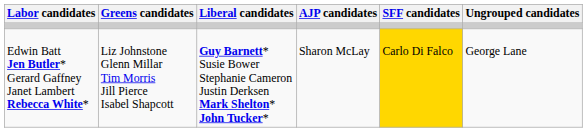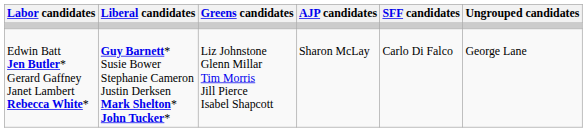columns swapped: (246, 13) <-> (147, 13)
(418, 51) gold background -> (418, 51) no background
